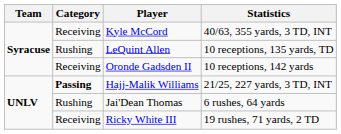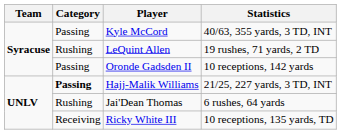(78, 31) Receiving -> (72, 31) Passing
(269, 49) 10 receptions, 135 yards, TD -> (261, 49) 19 rushes, 71 yards, 2 TD
(78, 66) Receiving -> (72, 66) Passing
(261, 120) 19 rushes, 71 yards, 2 TD -> (269, 120) 10 receptions, 135 yards, TD
